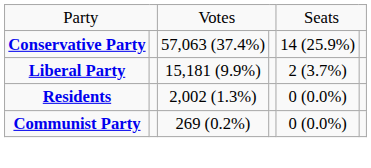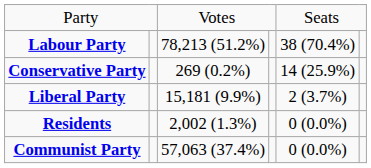+ row: (77, 44)
(213, 44) 57,063 (37.4%) -> (213, 70) 269 (0.2%)
(213, 123) 269 (0.2%) -> (213, 149) 57,063 (37.4%)
